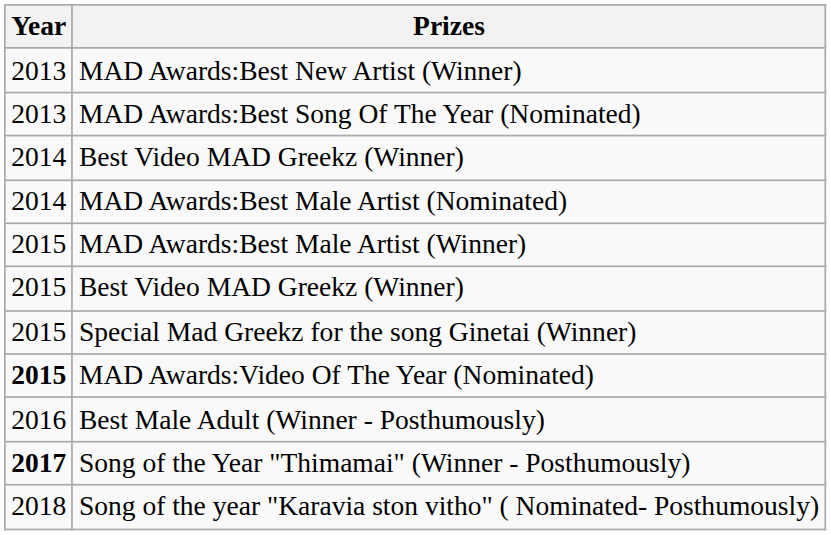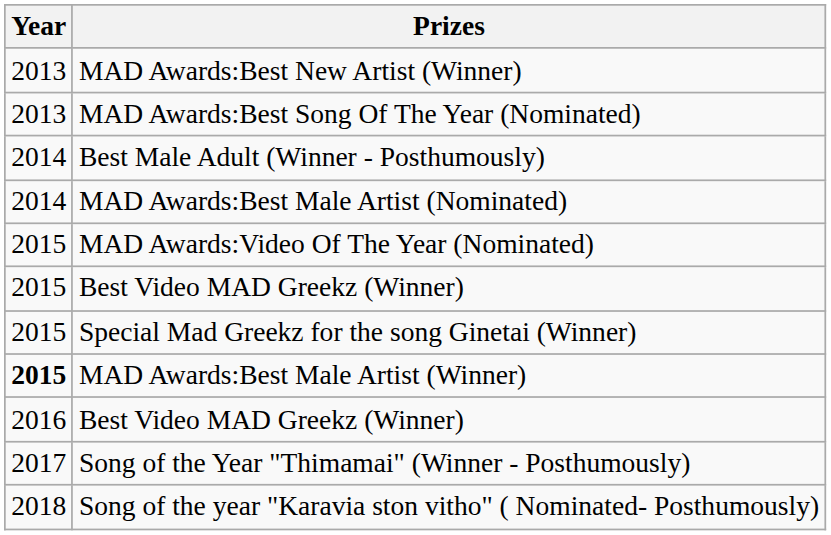(271, 157) Best Video MAD Greekz (Winner) -> (312, 157) Best Male Adult (Winner - Posthumously)
(303, 244) MAD Awards:Best Male Artist (Winner) -> (336, 244) MAD Awards:Video Of The Year (Nominated)
(336, 375) MAD Awards:Video Of The Year (Nominated) -> (303, 375) MAD Awards:Best Male Artist (Winner)
(312, 419) Best Male Adult (Winner - Posthumously) -> (271, 419) Best Video MAD Greekz (Winner)
(39, 462) bold -> (39, 462) normal
